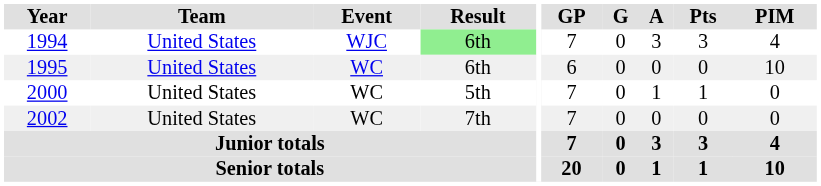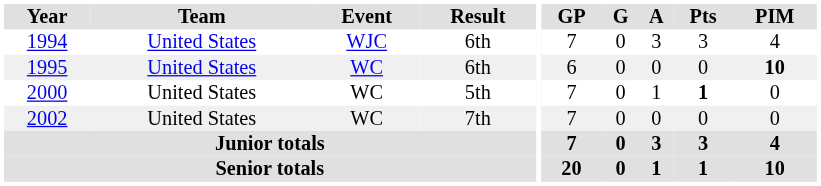(478, 41) lightgreen background -> (478, 41) no background
(775, 67) normal -> (775, 67) bold
(703, 92) normal -> (703, 92) bold
